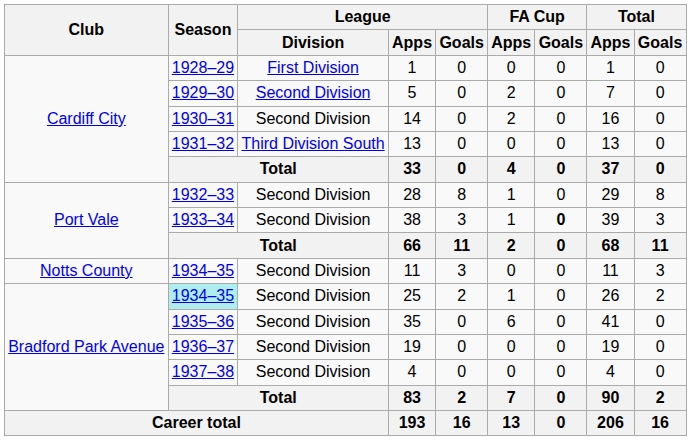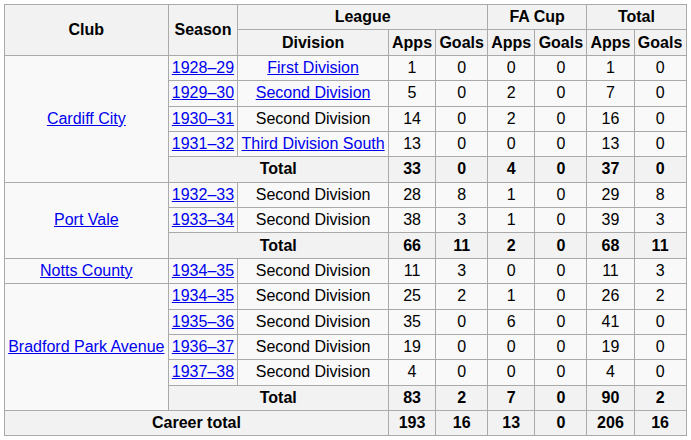(561, 220) bold -> (561, 220) normal
(203, 296) paleturquoise background -> (203, 296) no background
